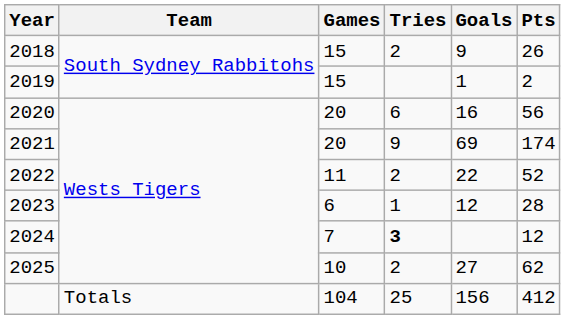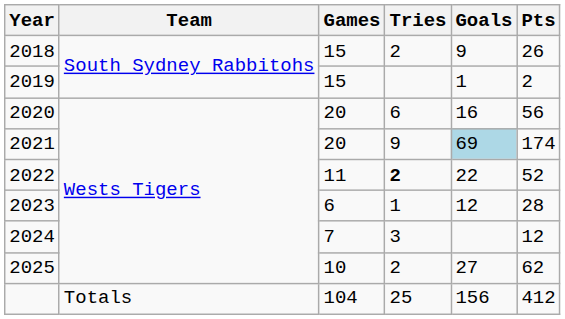(467, 144) no background -> (467, 144) lightblue background
(395, 175) normal -> (395, 175) bold
(395, 237) bold -> (395, 237) normal
